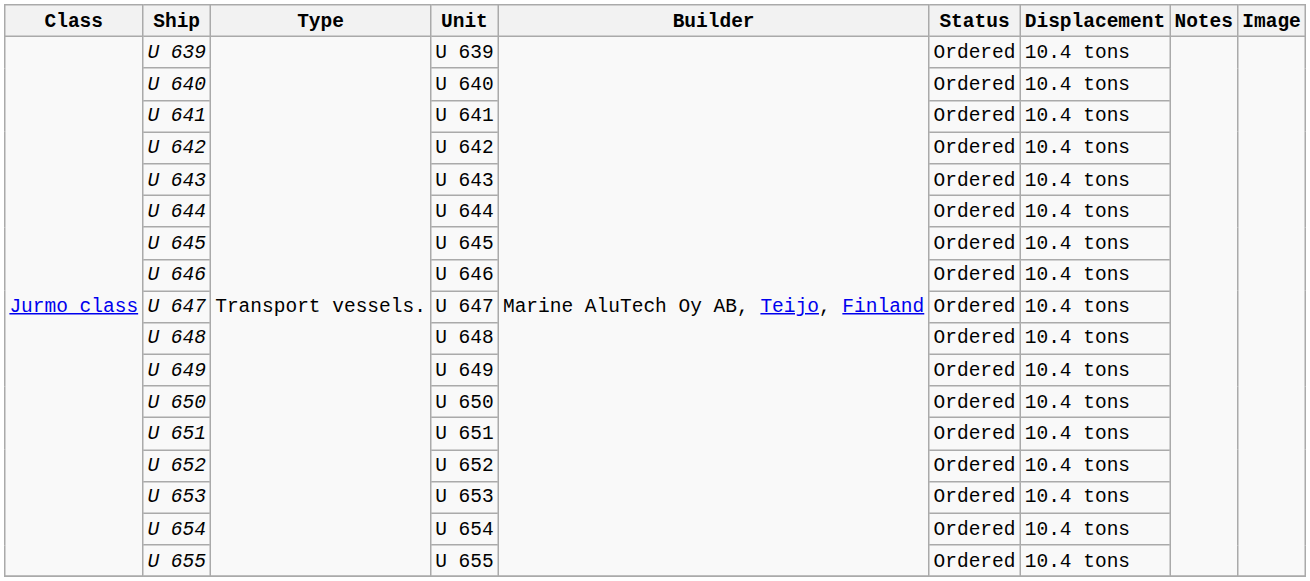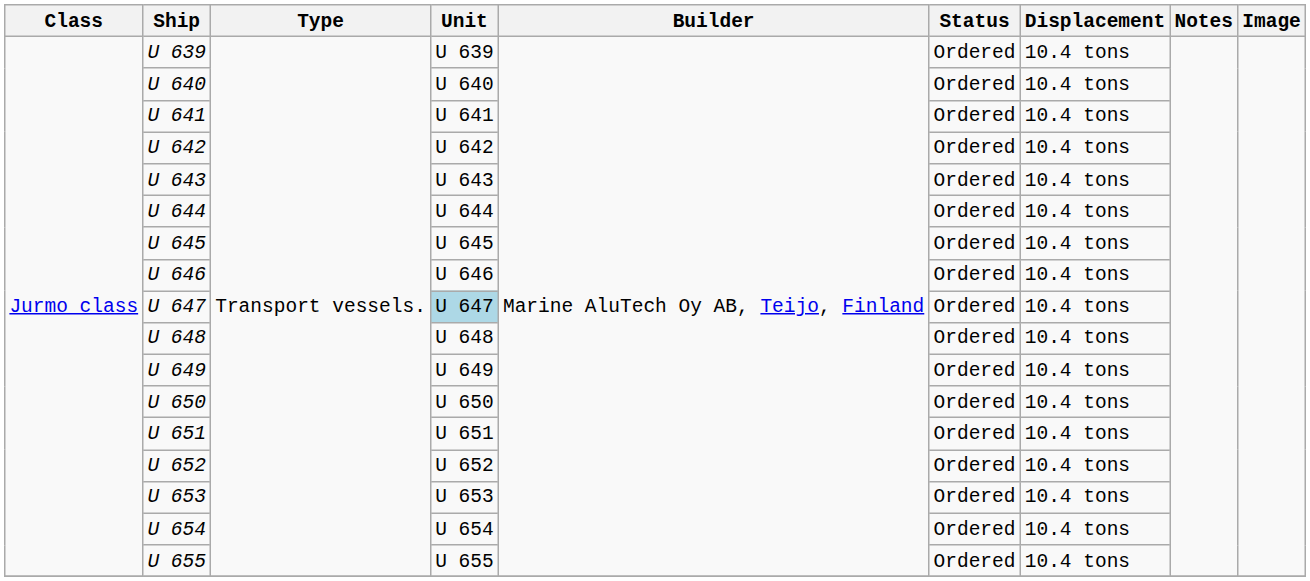(464, 307) no background -> (464, 307) lightblue background
